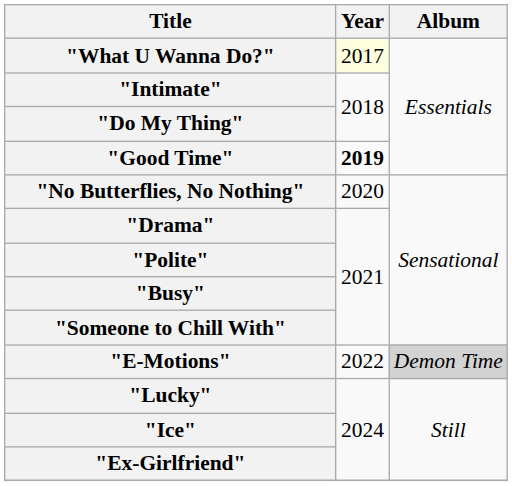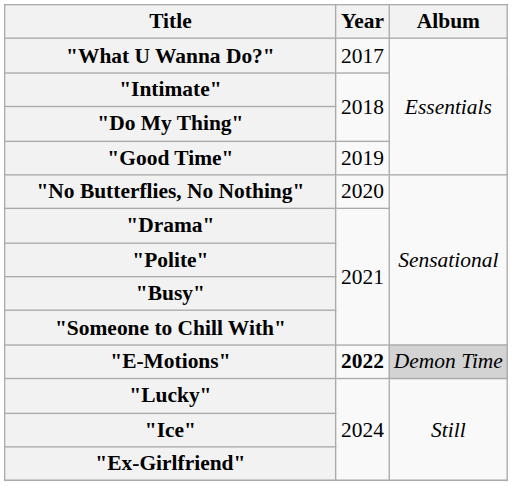(363, 55) lightyellow background -> (363, 55) no background
(363, 157) bold -> (363, 157) normal
(363, 361) normal -> (363, 361) bold
